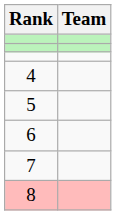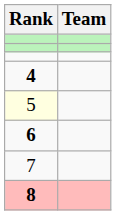(31, 75) normal -> (31, 75) bold
(31, 105) no background -> (31, 105) lightyellow background
(31, 135) normal -> (31, 135) bold
(31, 195) normal -> (31, 195) bold
